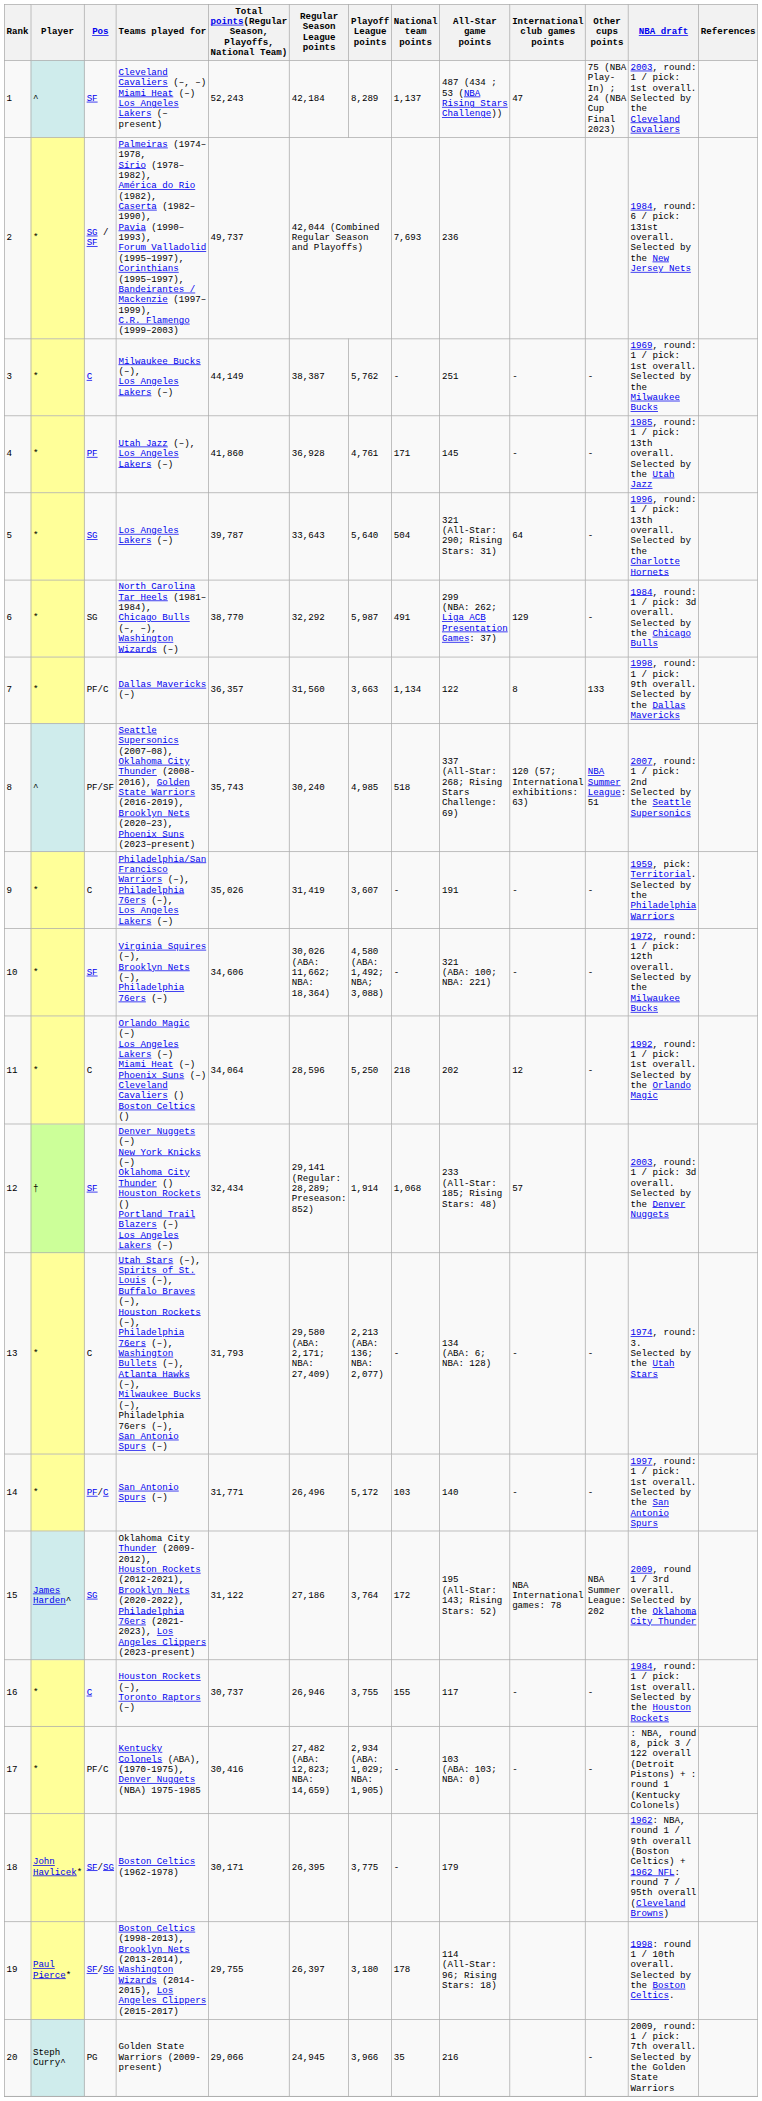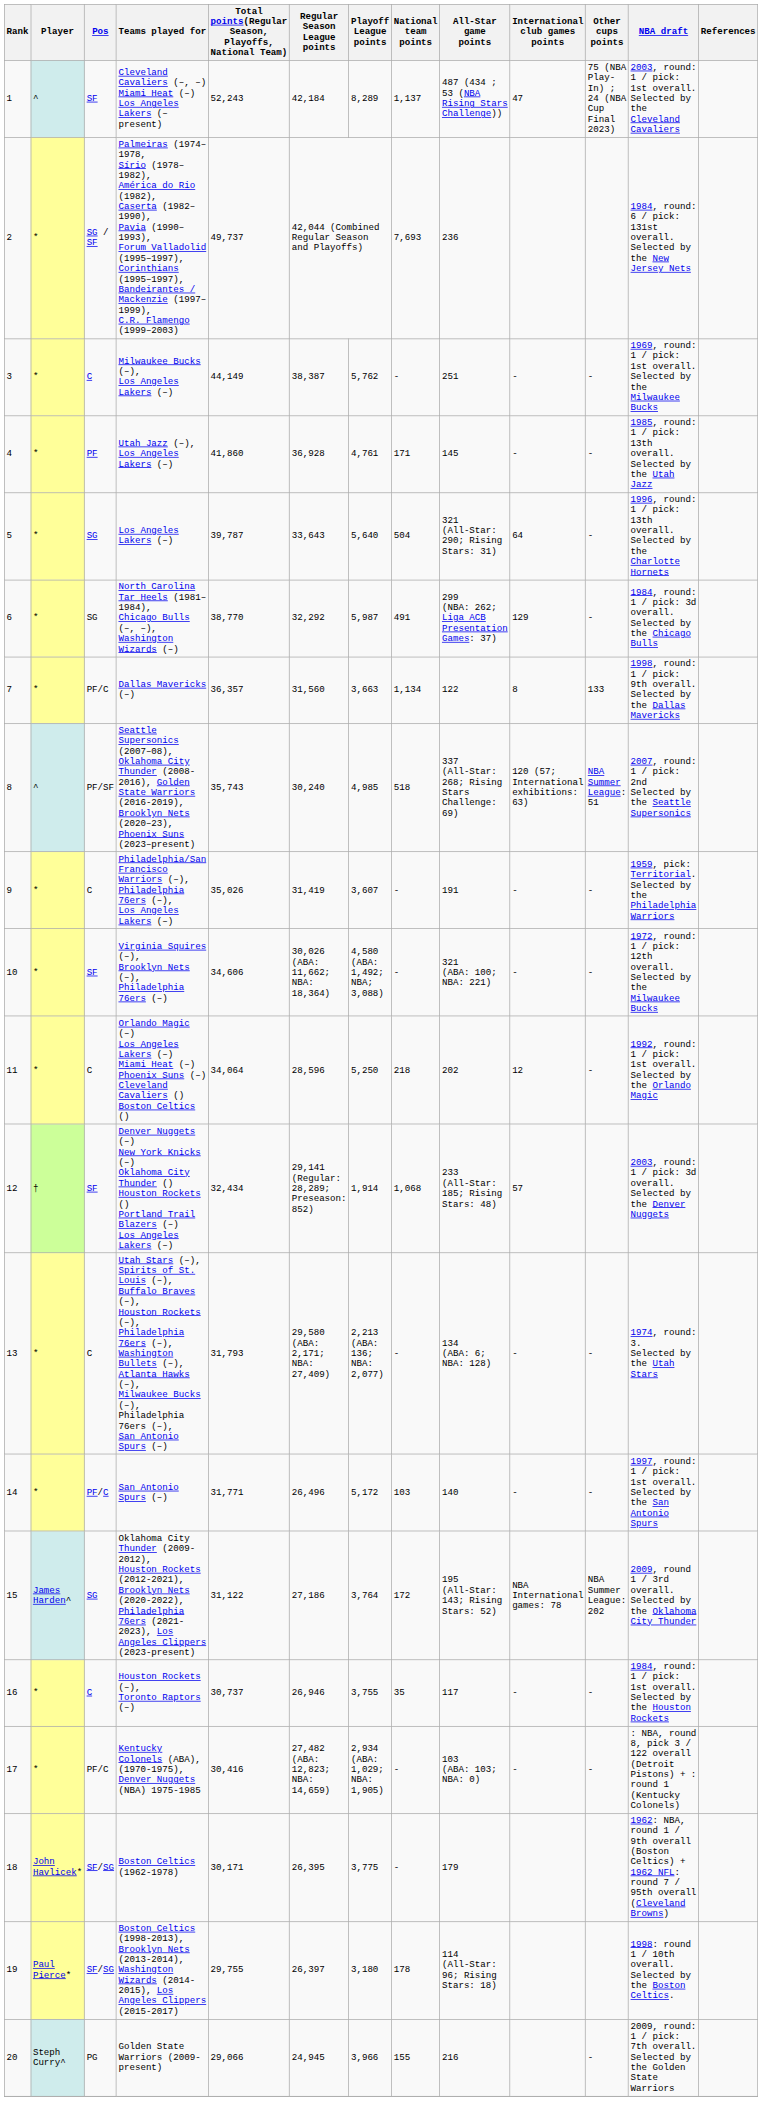(402, 1693) 155 -> (399, 1693) 35
(399, 2058) 35 -> (402, 2058) 155
